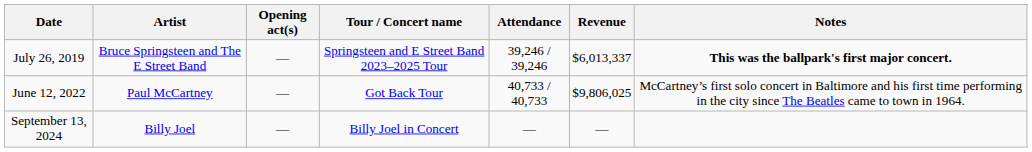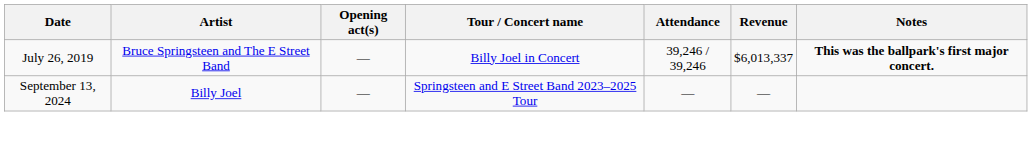(404, 57) Springsteen and E Street Band 2023–2025 Tour -> (525, 57) Billy Joel in Concert
- row: (49, 93)
(404, 128) Billy Joel in Concert -> (525, 93) Springsteen and E Street Band 2023–2025 Tour
